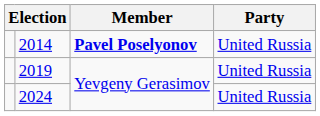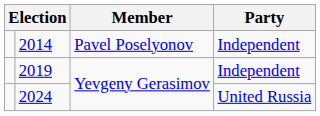(136, 44) bold -> (134, 44) normal
(264, 44) United Russia -> (259, 44) Independent
(264, 70) United Russia -> (259, 70) Independent
